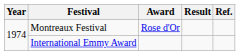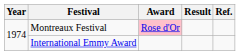(160, 27) no background -> (160, 27) pink background
